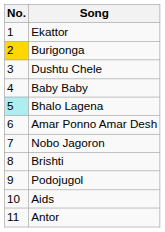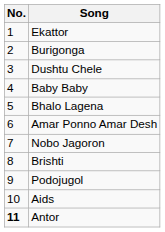(10, 50) gold background -> (10, 50) no background
(10, 106) paleturquoise background -> (10, 106) no background
(13, 217) normal -> (13, 217) bold
